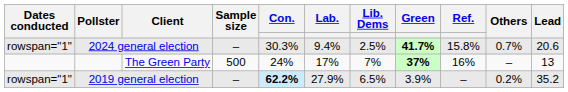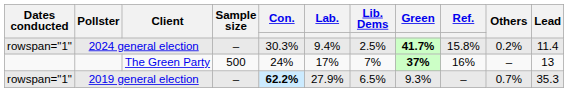(509, 46) 0.7% -> (509, 46) 0.2%
(548, 46) 20.6 -> (548, 46) 11.4
(418, 79) 3.9% -> (418, 79) 9.3%
(509, 79) 0.2% -> (509, 79) 0.7%
(548, 79) 35.2 -> (548, 79) 35.3
